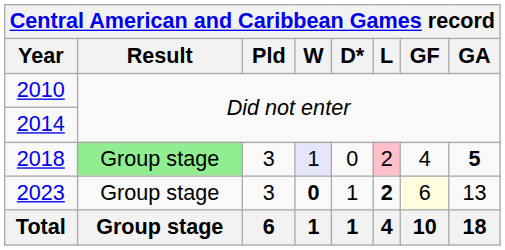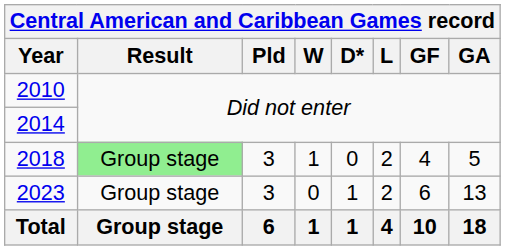(313, 158) lavender background -> (313, 158) no background
(387, 158) pink background -> (387, 158) no background
(474, 158) bold -> (474, 158) normal
(313, 192) bold -> (313, 192) normal
(387, 192) bold -> (387, 192) normal
(425, 192) lightyellow background -> (425, 192) no background
